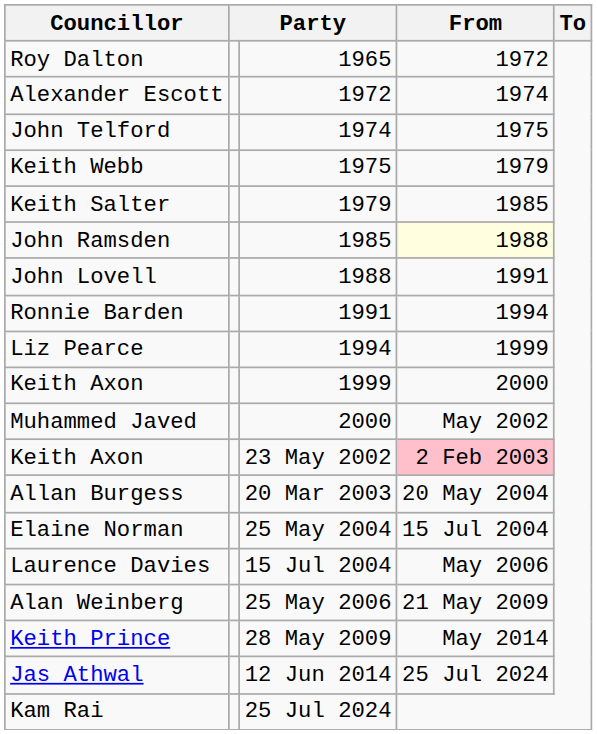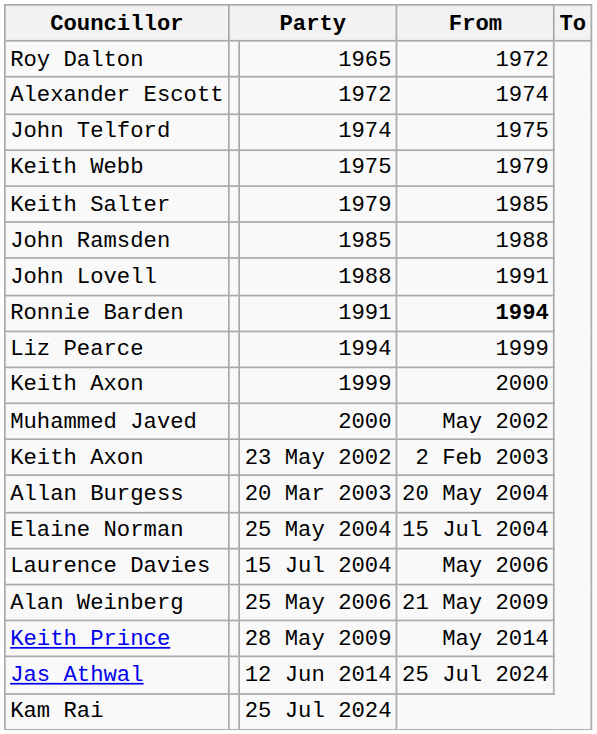(522, 240) lightyellow background -> (522, 240) no background
(522, 313) normal -> (522, 313) bold
(482, 458) pink background -> (482, 458) no background
